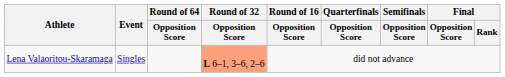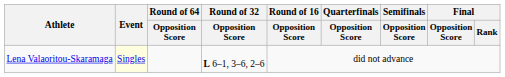(131, 59) no background -> (131, 59) lightyellow background
(234, 65) lightsalmon background -> (234, 65) no background
